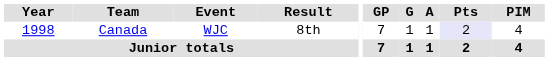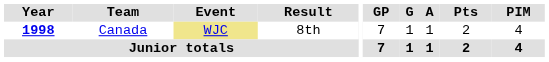(38, 31) normal -> (38, 31) bold
(216, 31) no background -> (216, 31) khaki background
(466, 31) lavender background -> (466, 31) no background
